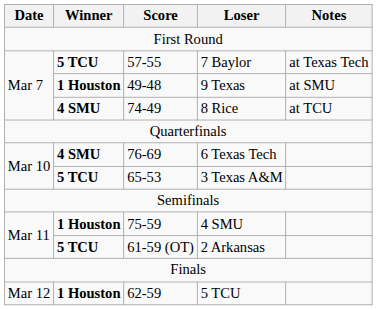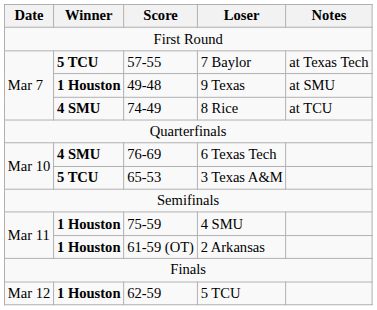(78, 246) 5 TCU -> (89, 246) 1 Houston
